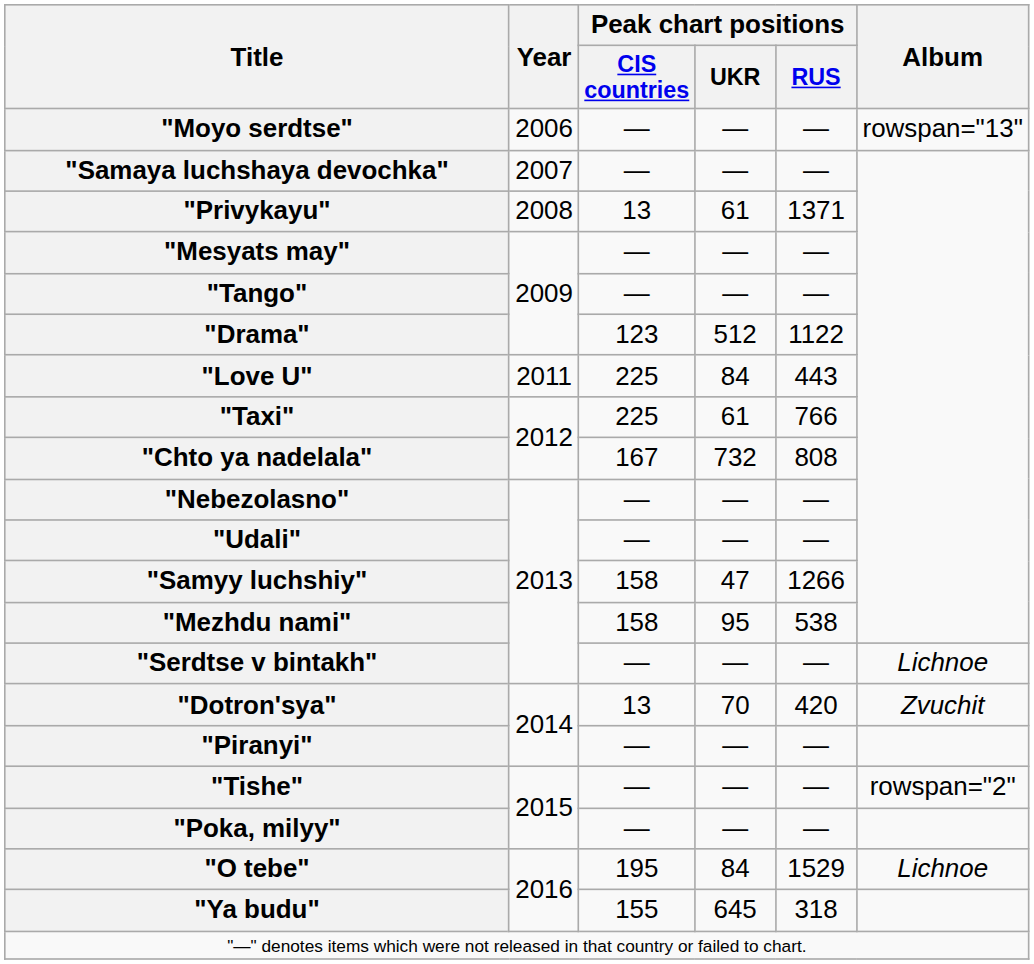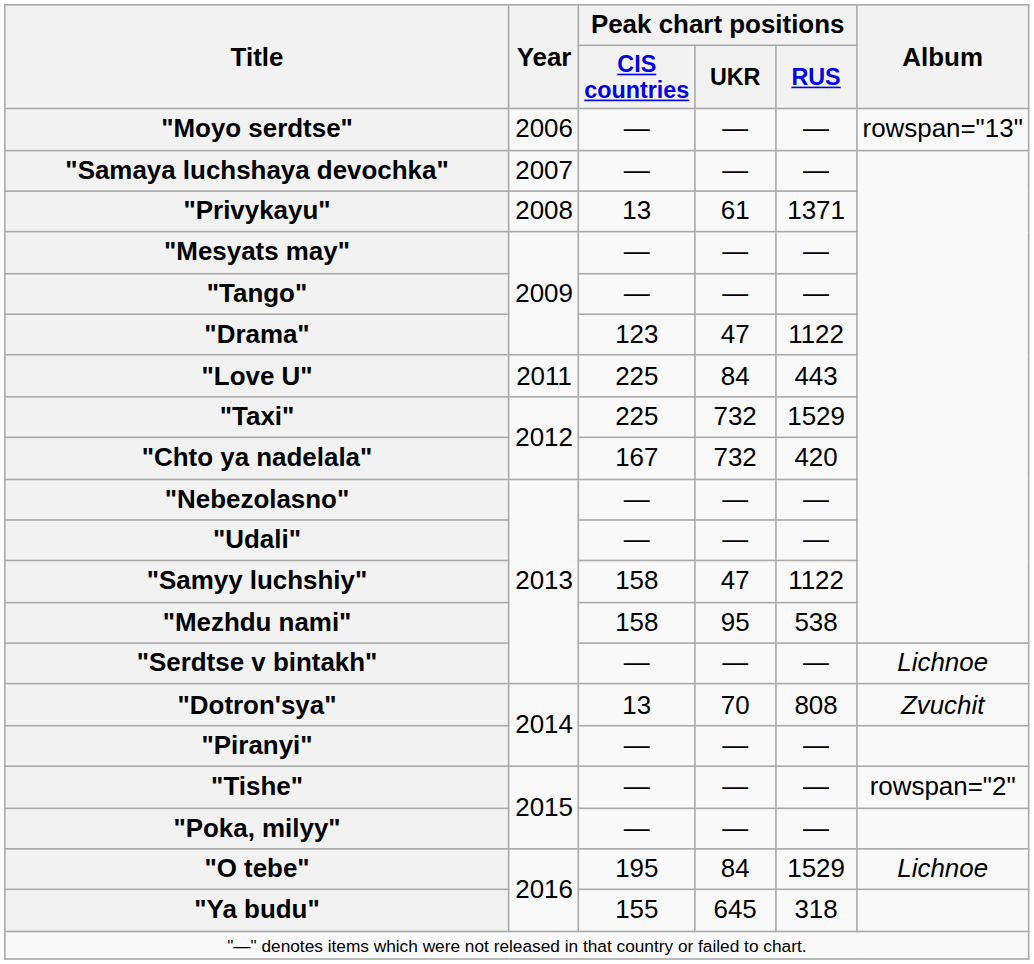(735, 334) 512 -> (735, 334) 47
(735, 416) 61 -> (735, 416) 732
(816, 416) 766 -> (816, 416) 1529
(816, 457) 808 -> (816, 457) 420
(816, 581) 1266 -> (816, 581) 1122
(816, 704) 420 -> (816, 704) 808
